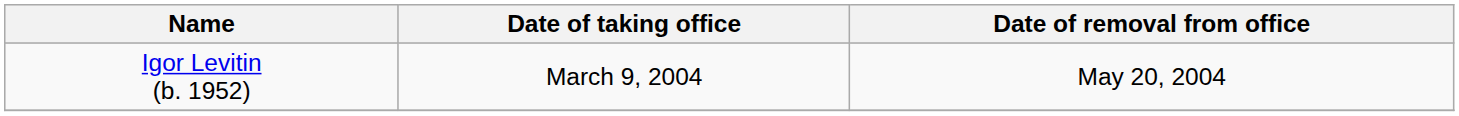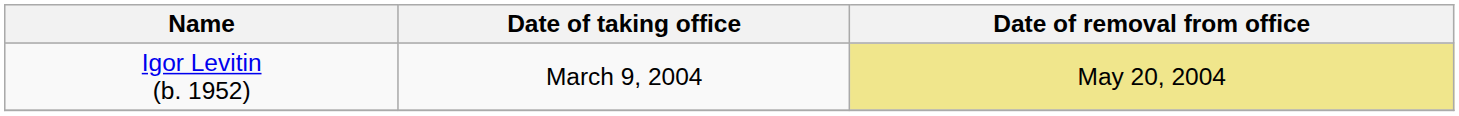(1152, 76) no background -> (1152, 76) khaki background
